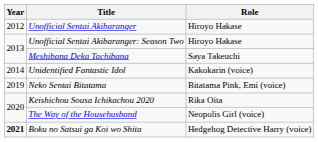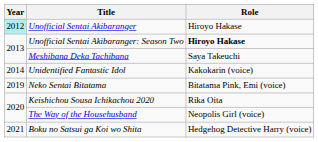(15, 26) no background -> (15, 26) paleturquoise background
(215, 41) normal -> (216, 41) bold
(15, 130) bold -> (15, 130) normal
